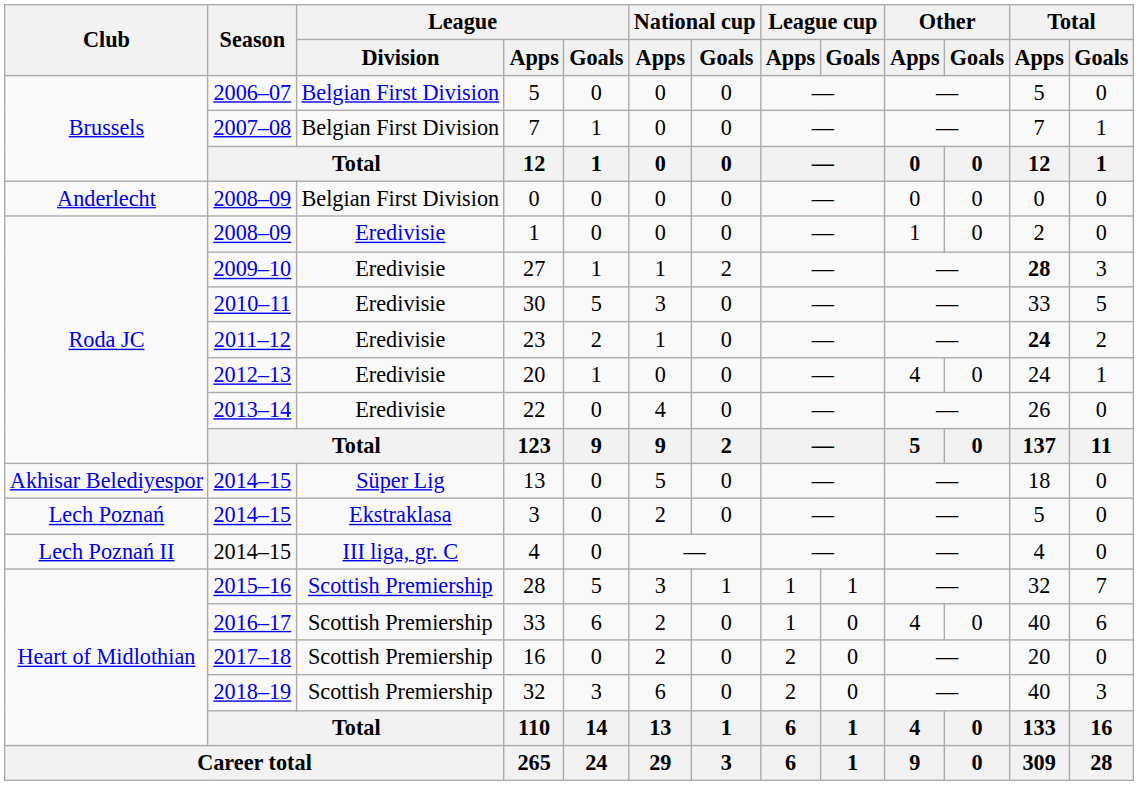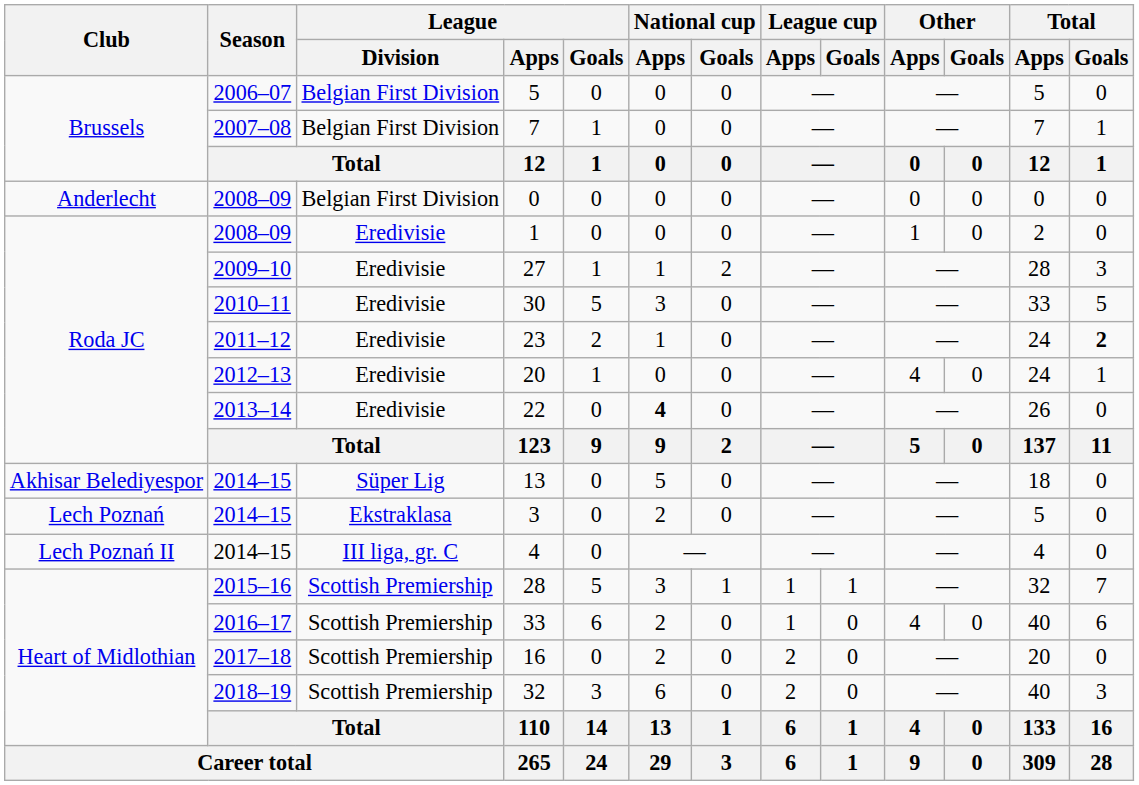(1039, 269) bold -> (1039, 269) normal
(1039, 339) bold -> (1039, 339) normal
(1101, 339) normal -> (1101, 339) bold
(660, 410) normal -> (660, 410) bold
